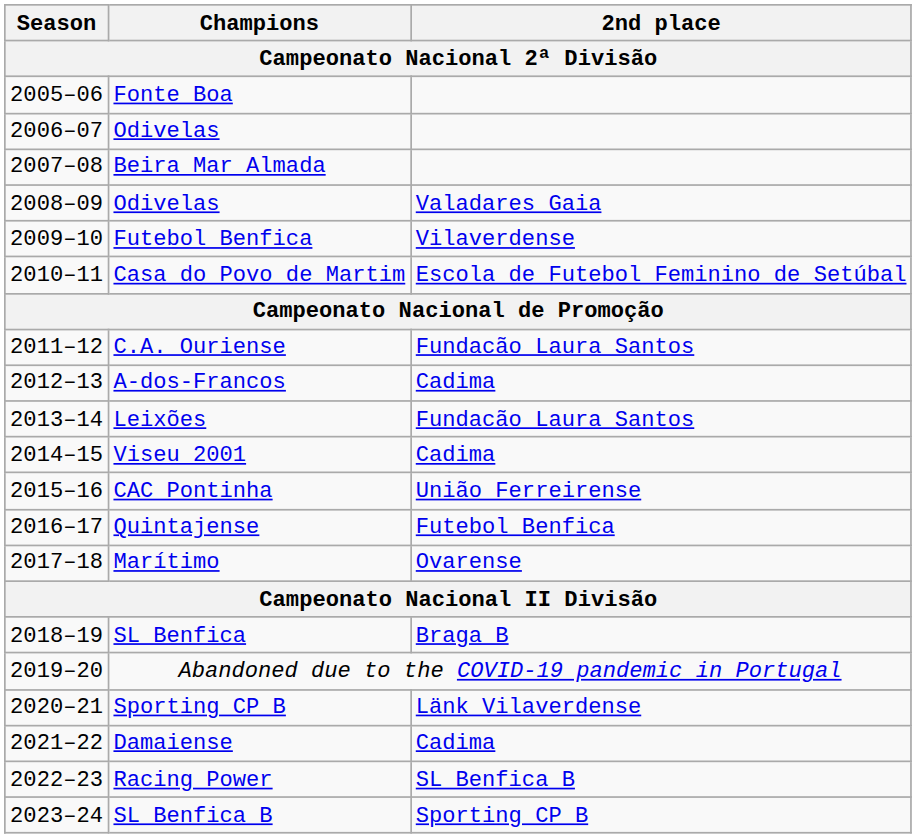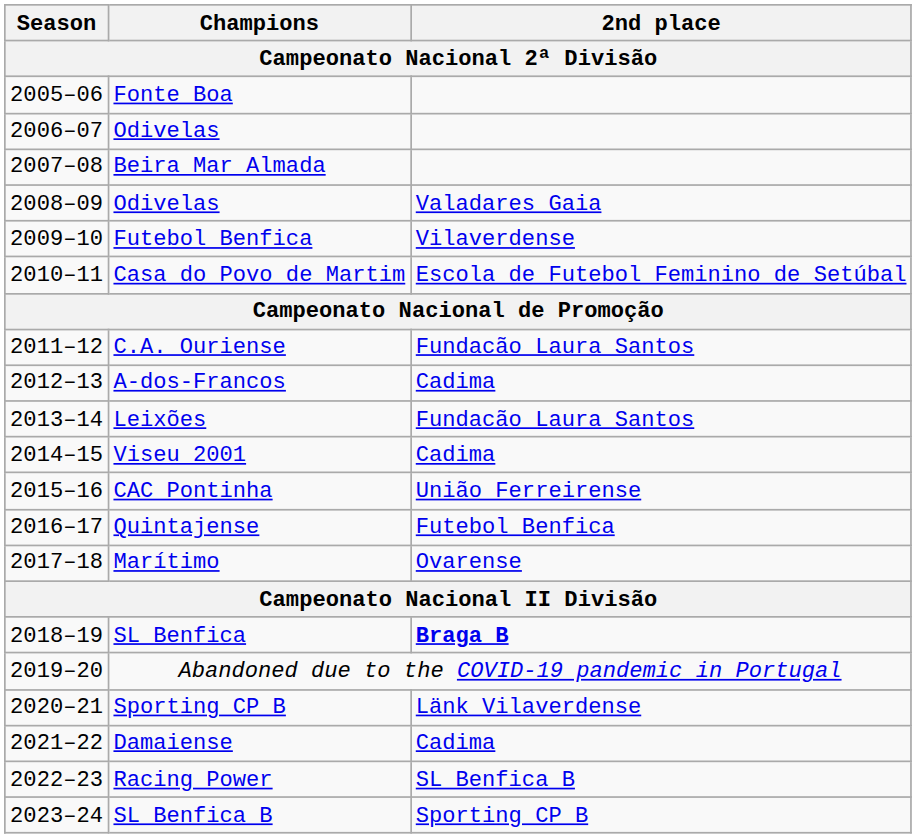(462, 635) normal -> (462, 635) bold
